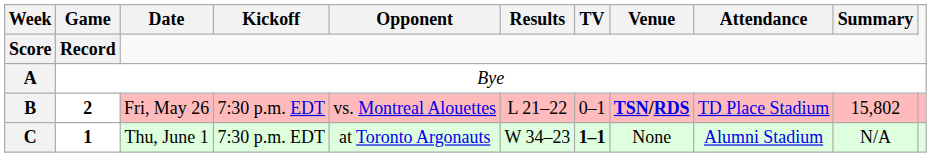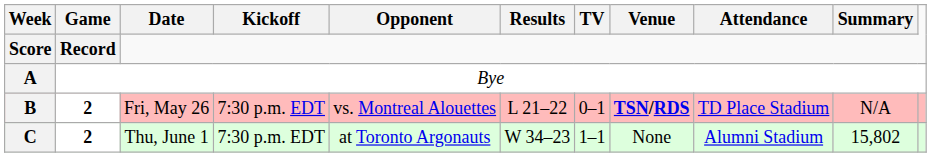(875, 108) 15,802 -> (875, 108) N/A
(88, 137) 1 -> (88, 137) 2
(592, 137) bold -> (592, 137) normal
(875, 137) N/A -> (875, 137) 15,802
